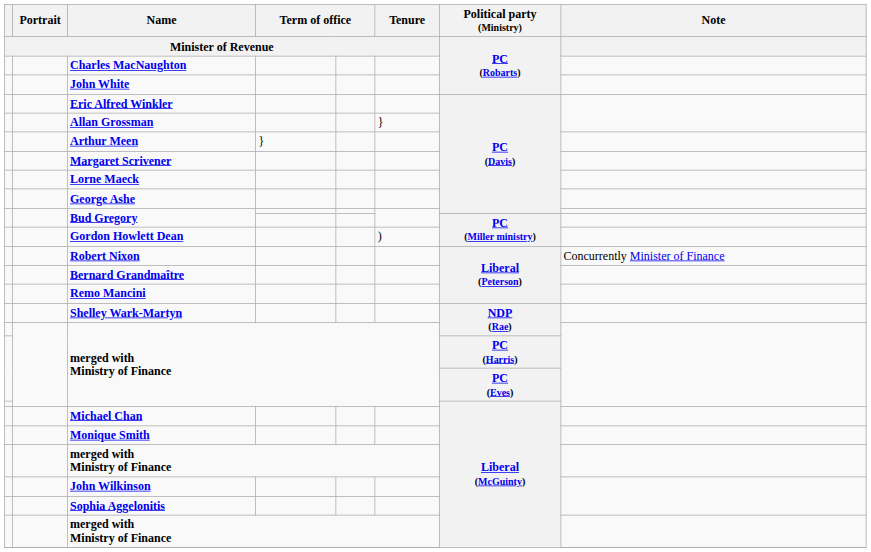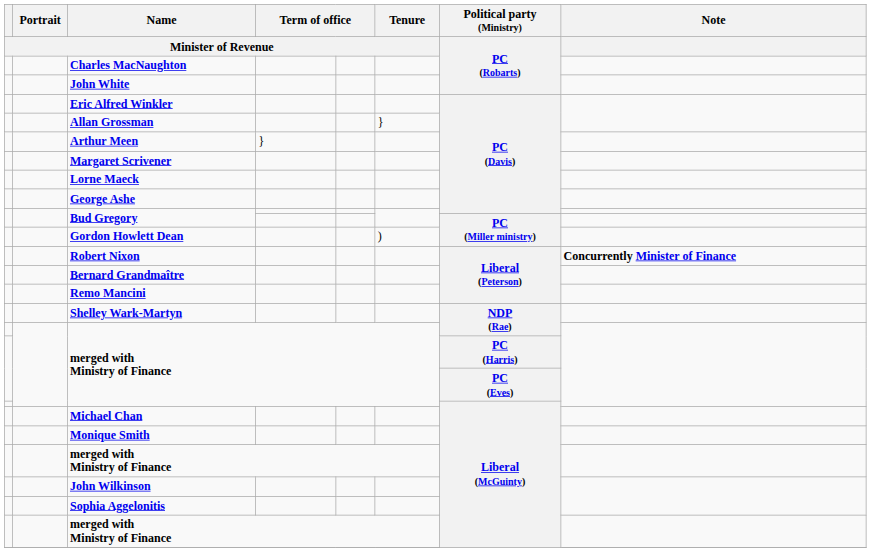(644, 255) normal -> (650, 255) bold
